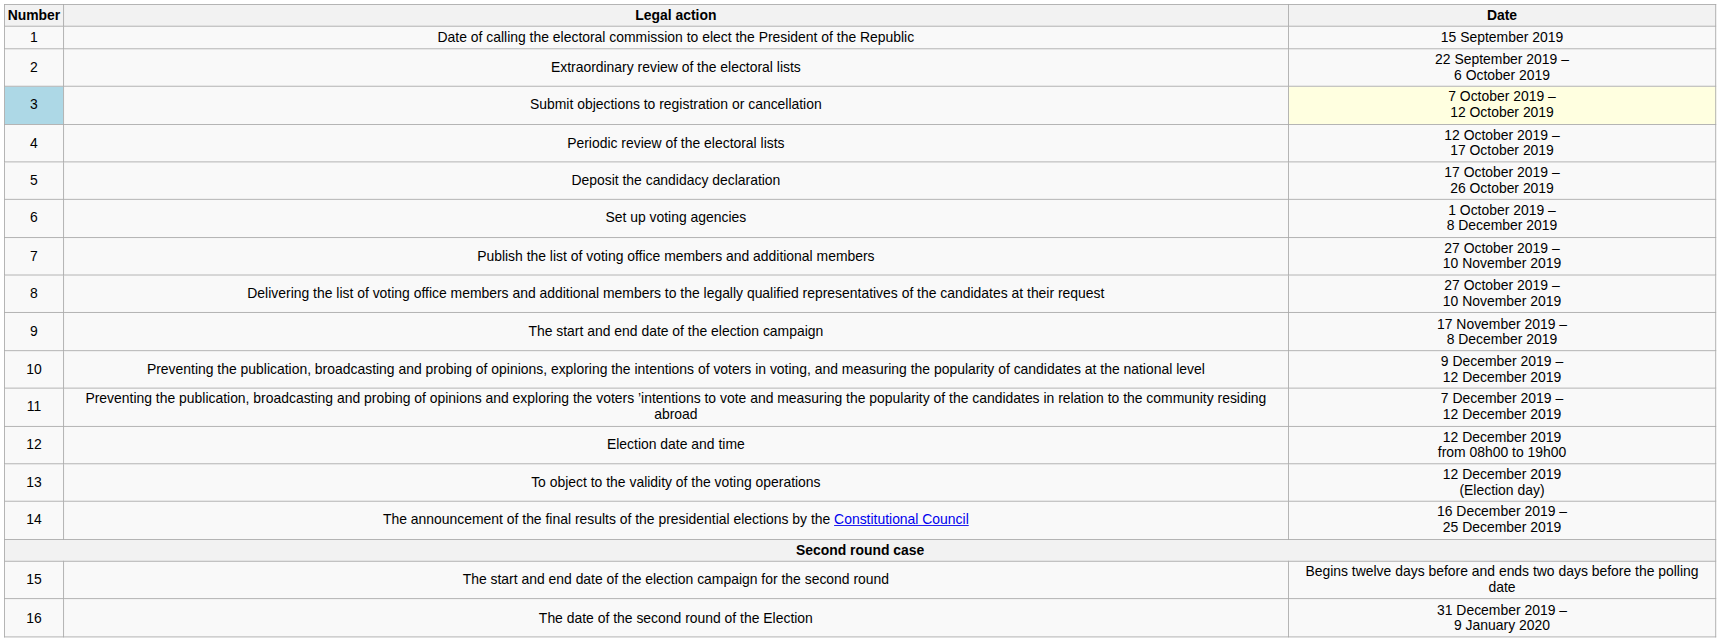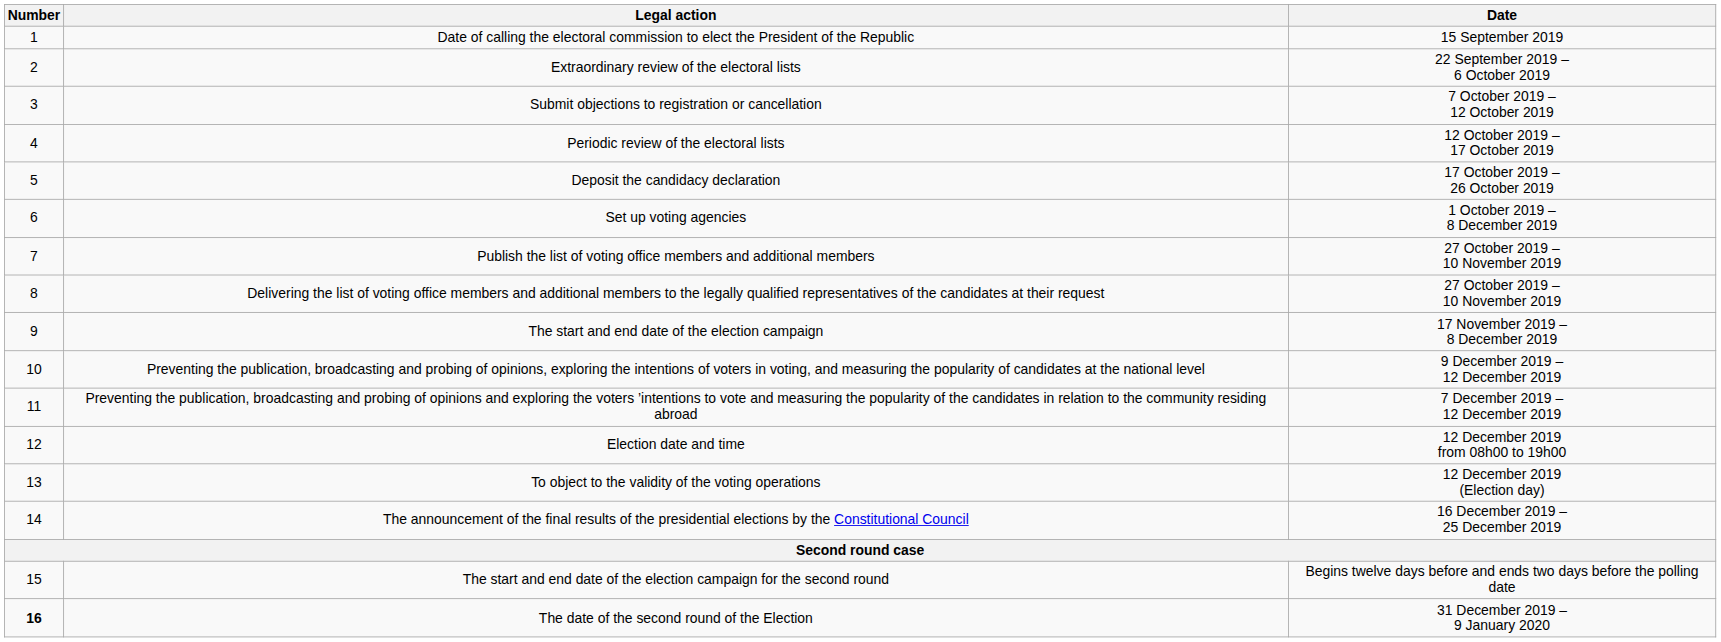(34, 105) lightblue background -> (34, 105) no background
(1502, 105) lightyellow background -> (1502, 105) no background
(34, 617) normal -> (34, 617) bold
